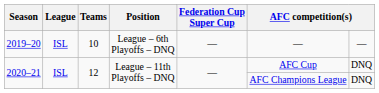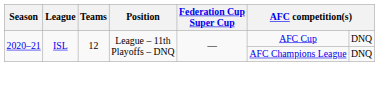- row: (24, 44)
